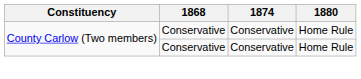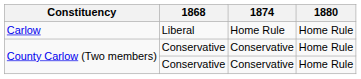+ row: (24, 30)
